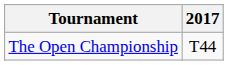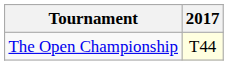(203, 46) no background -> (203, 46) lightyellow background
